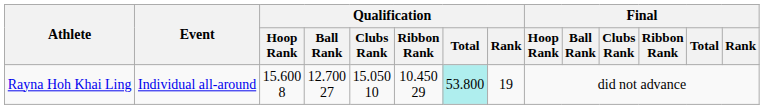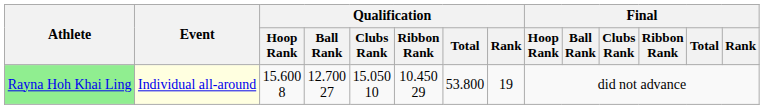(70, 85) no background -> (70, 85) lightgreen background
(197, 85) no background -> (197, 85) lightyellow background
(465, 85) paleturquoise background -> (465, 85) no background
